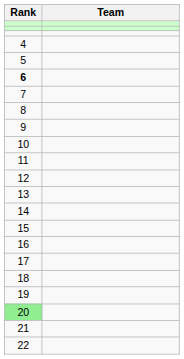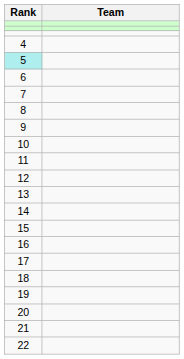(23, 60) no background -> (23, 60) paleturquoise background
(23, 77) bold -> (23, 77) normal
(23, 312) lightgreen background -> (23, 312) no background
